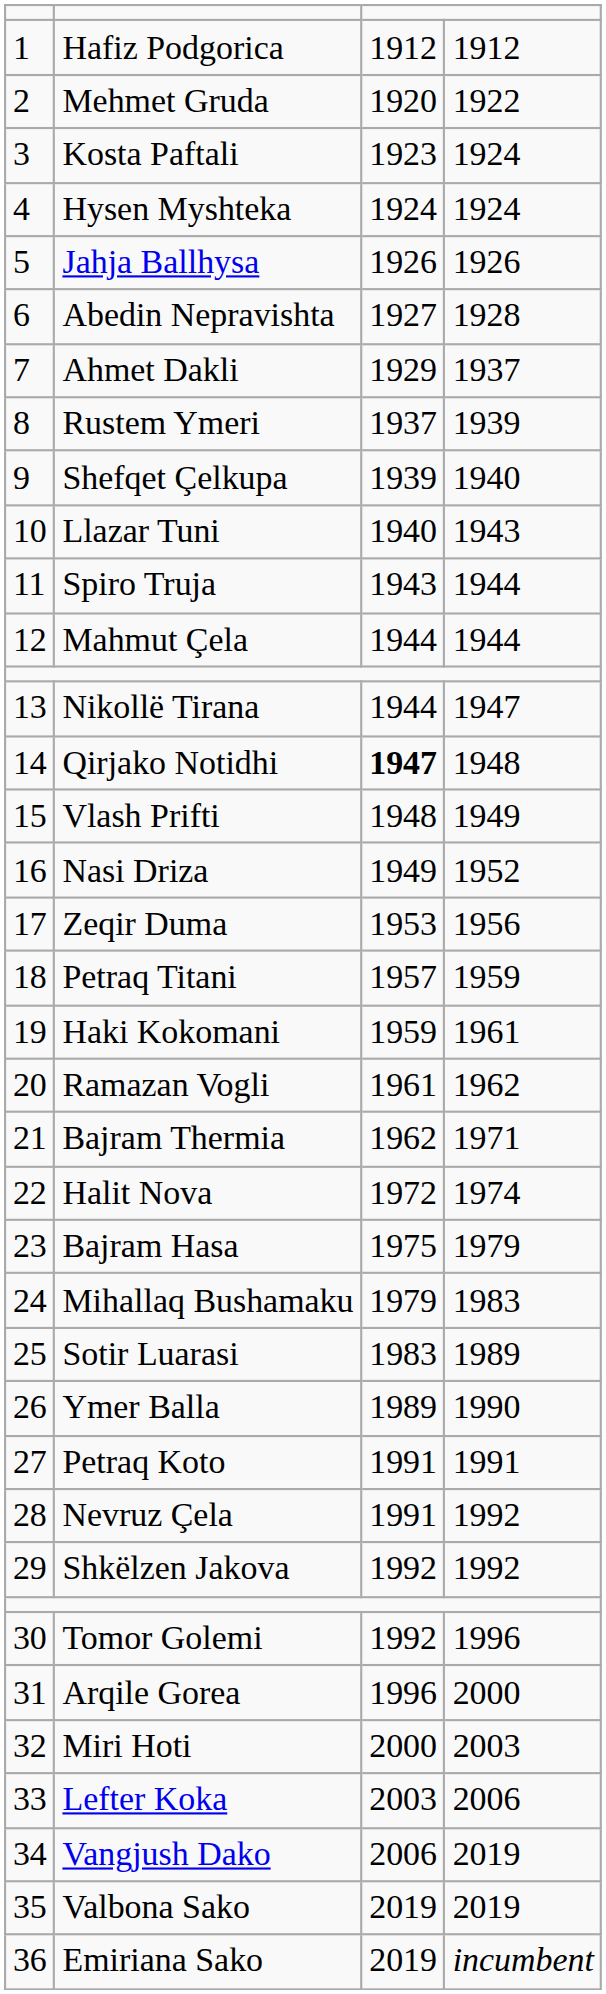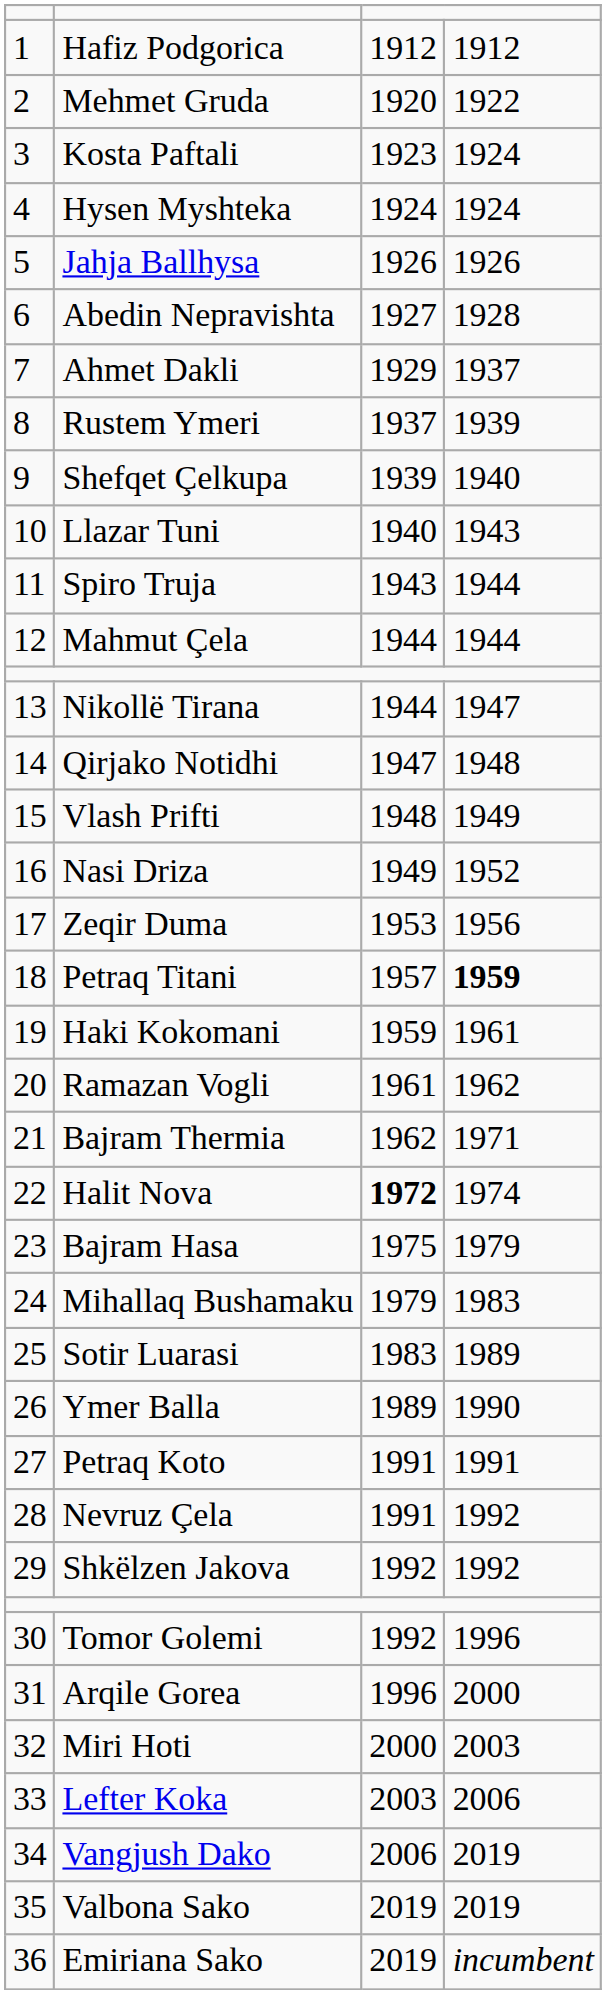(403, 762) bold -> (403, 762) normal
(487, 977) normal -> (487, 977) bold
(403, 1192) normal -> (403, 1192) bold
